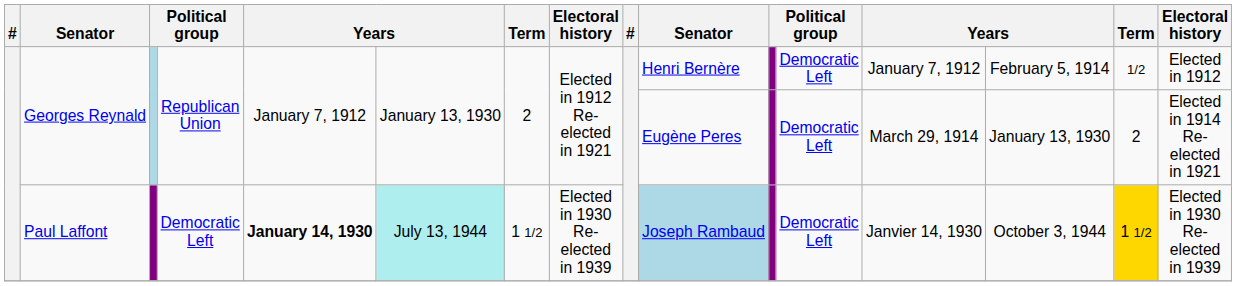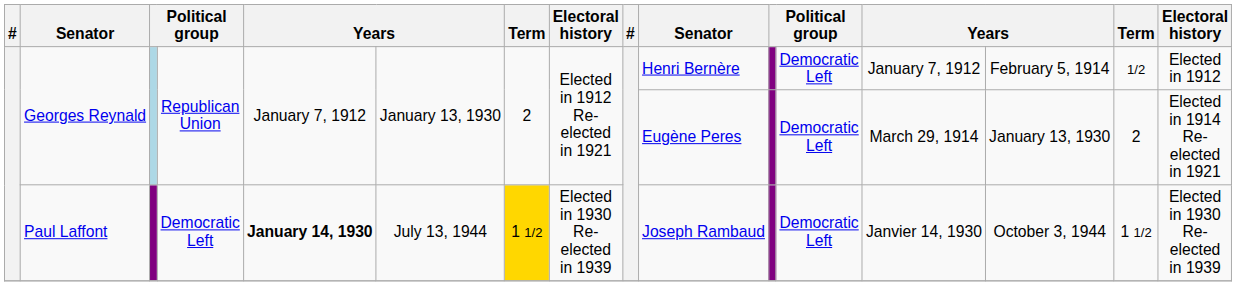(440, 232) paleturquoise background -> (440, 232) no background
(527, 232) no background -> (527, 232) gold background
(704, 232) lightblue background -> (704, 232) no background
(1136, 232) gold background -> (1136, 232) no background
